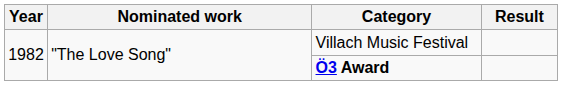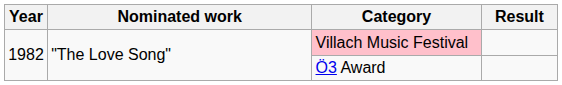(392, 42) no background -> (392, 42) pink background
(352, 67) bold -> (351, 67) normal
